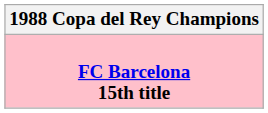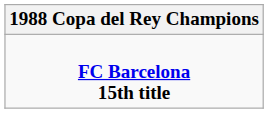(134, 81) pink background -> (134, 81) no background
